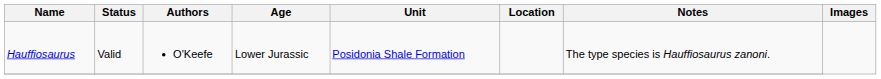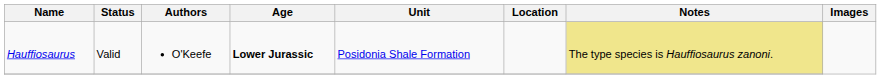(272, 54) normal -> (273, 54) bold
(668, 54) no background -> (671, 54) khaki background
